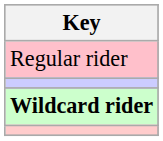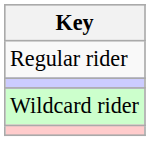(69, 58) pink background -> (69, 58) no background
(82, 106) bold -> (75, 106) normal
